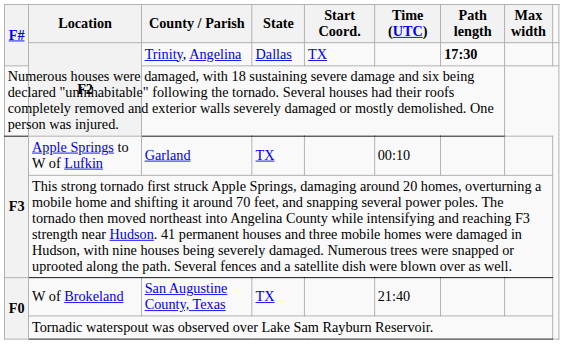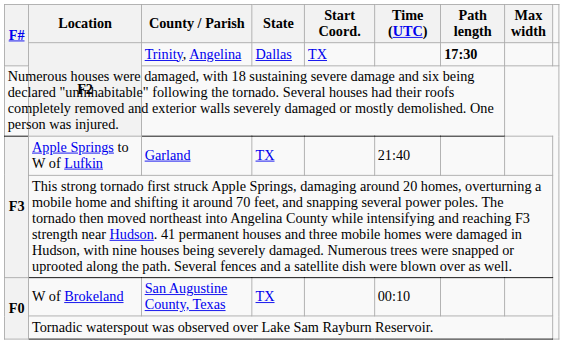(394, 155) 00:10 -> (394, 155) 21:40
(394, 296) 21:40 -> (394, 296) 00:10
